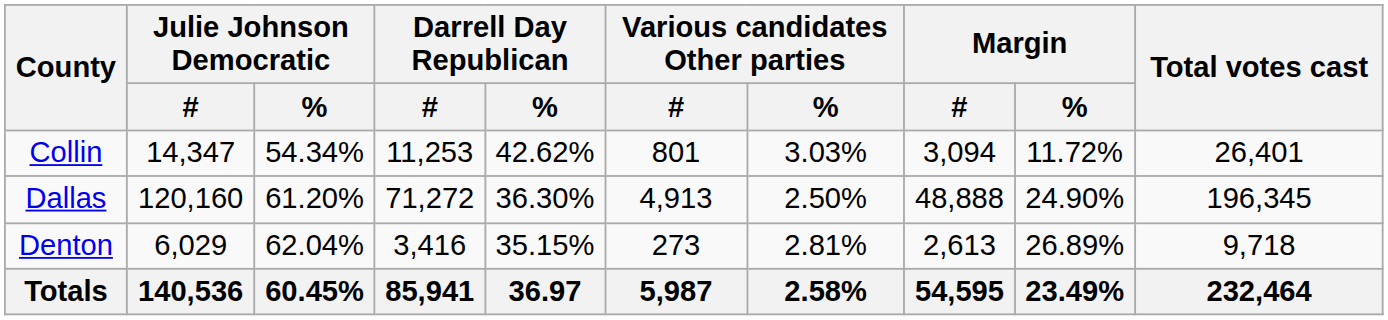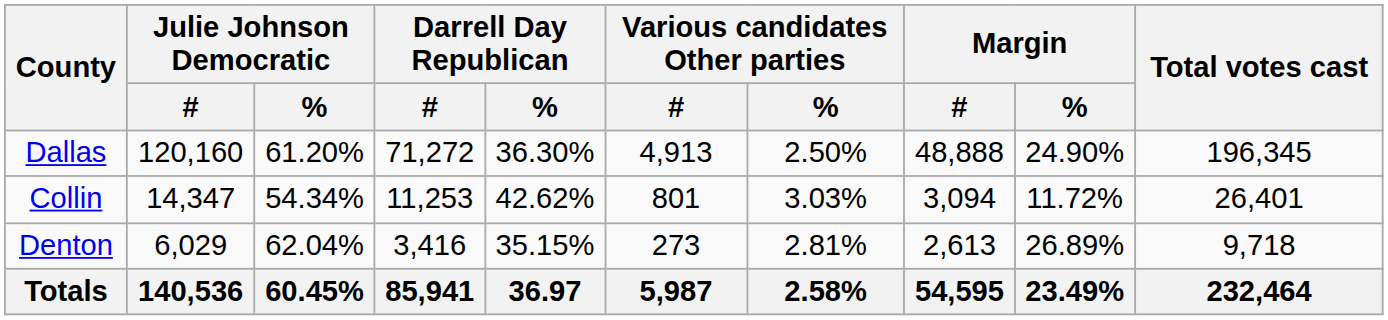rows swapped: (66, 152) <-> (66, 198)
